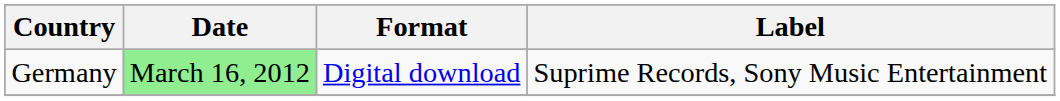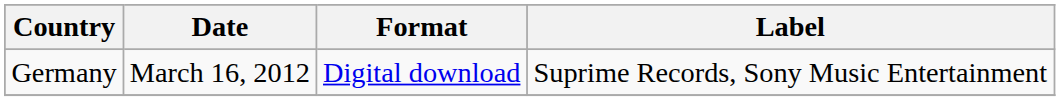(220, 71) lightgreen background -> (220, 71) no background
